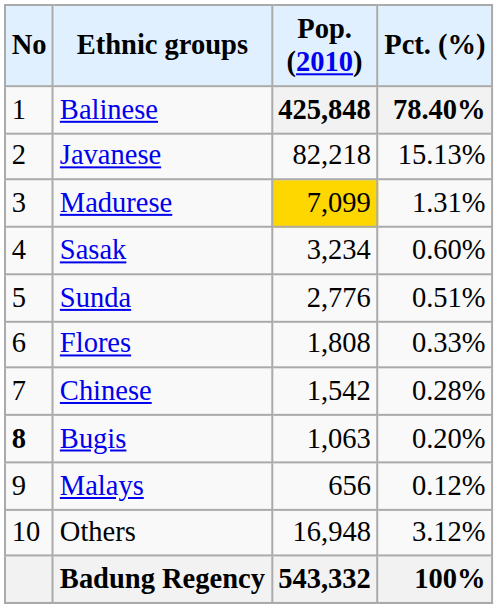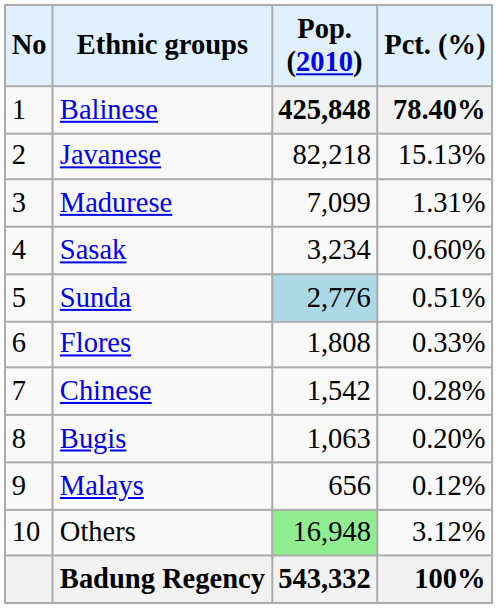(339, 203) gold background -> (339, 203) no background
(339, 297) no background -> (339, 297) lightblue background
(19, 438) bold -> (19, 438) normal
(332, 532) no background -> (332, 532) lightgreen background
